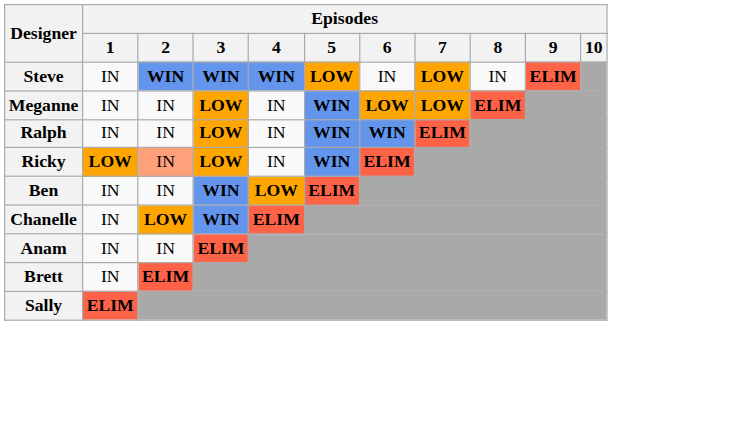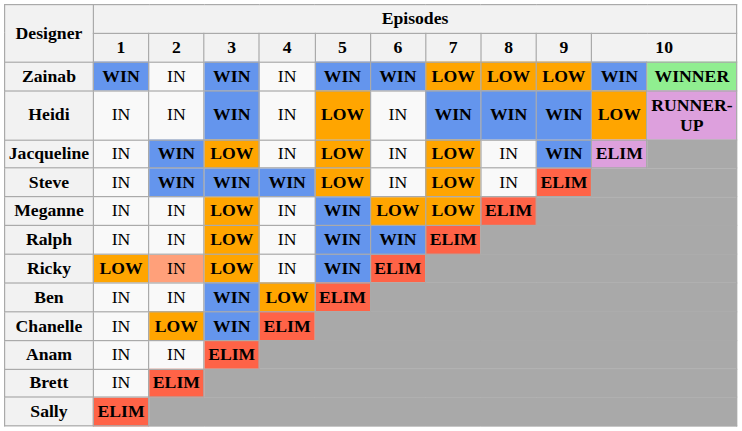+ row: (49, 75)
+ row: (49, 114)
+ row: (49, 153)
